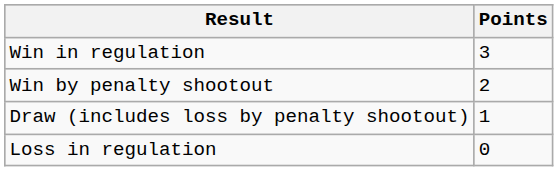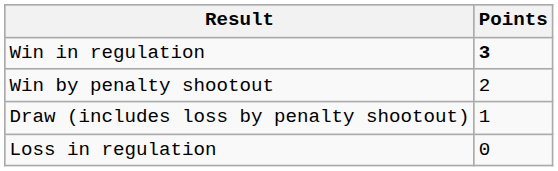(485, 53) normal -> (485, 53) bold
